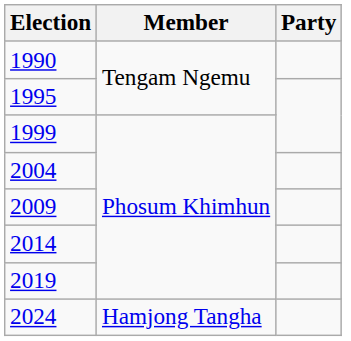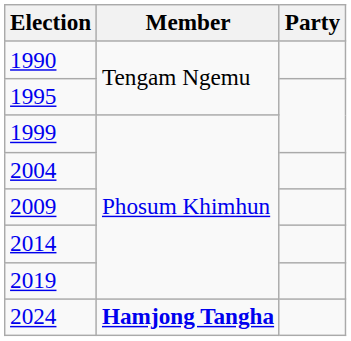(182, 317) normal -> (188, 317) bold
